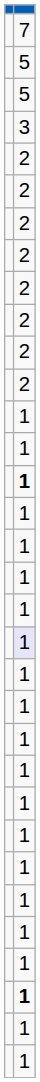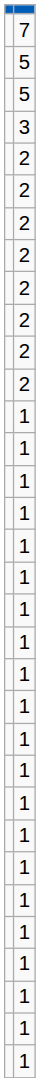(24, 481) bold -> (24, 481) normal
(24, 642) lavender background -> (24, 642) no background
(24, 996) bold -> (24, 996) normal
